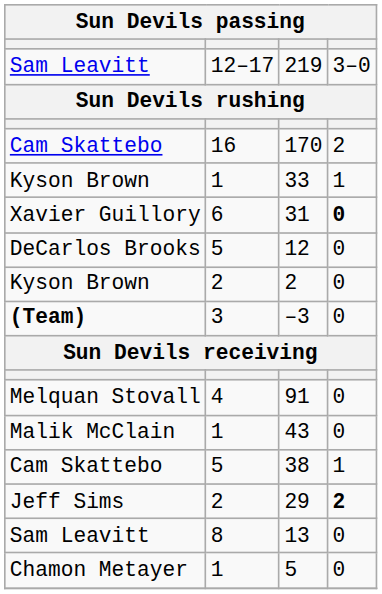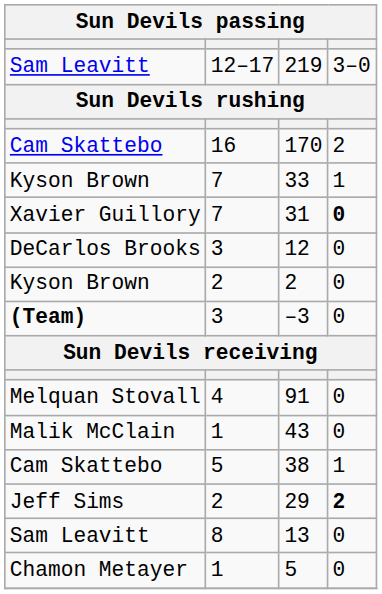(217, 180) 1 -> (217, 180) 7
(217, 215) 6 -> (217, 215) 7
(217, 249) 5 -> (217, 249) 3
